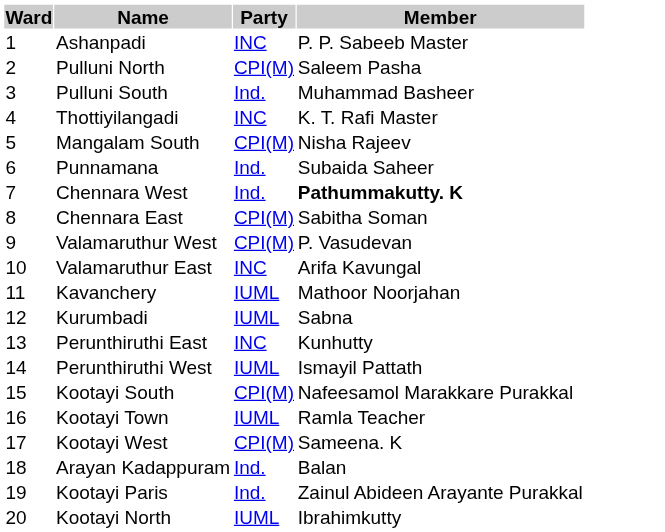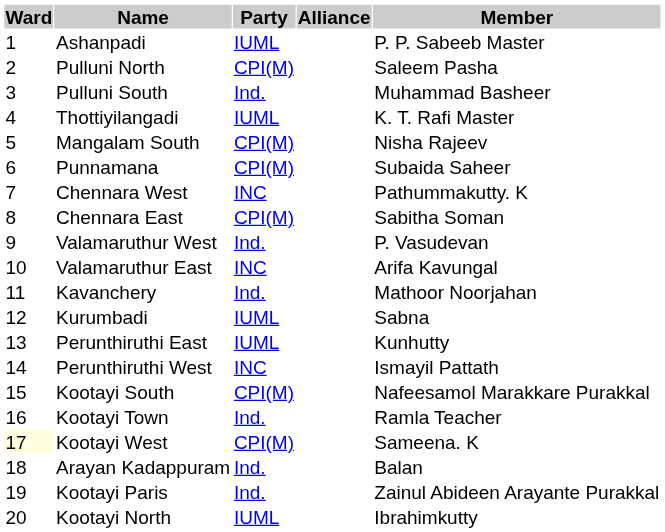+ column: (334, 17)
(250, 42) INC -> (257, 42) IUML
(250, 117) INC -> (257, 117) IUML
(250, 167) Ind. -> (264, 167) CPI(M)
(250, 192) Ind. -> (250, 192) INC
(380, 192) bold -> (451, 192) normal
(264, 242) CPI(M) -> (250, 242) Ind.
(257, 292) IUML -> (250, 292) Ind.
(250, 342) INC -> (257, 342) IUML
(257, 367) IUML -> (250, 367) INC
(257, 417) IUML -> (250, 417) Ind.
(16, 442) no background -> (16, 442) lightyellow background
